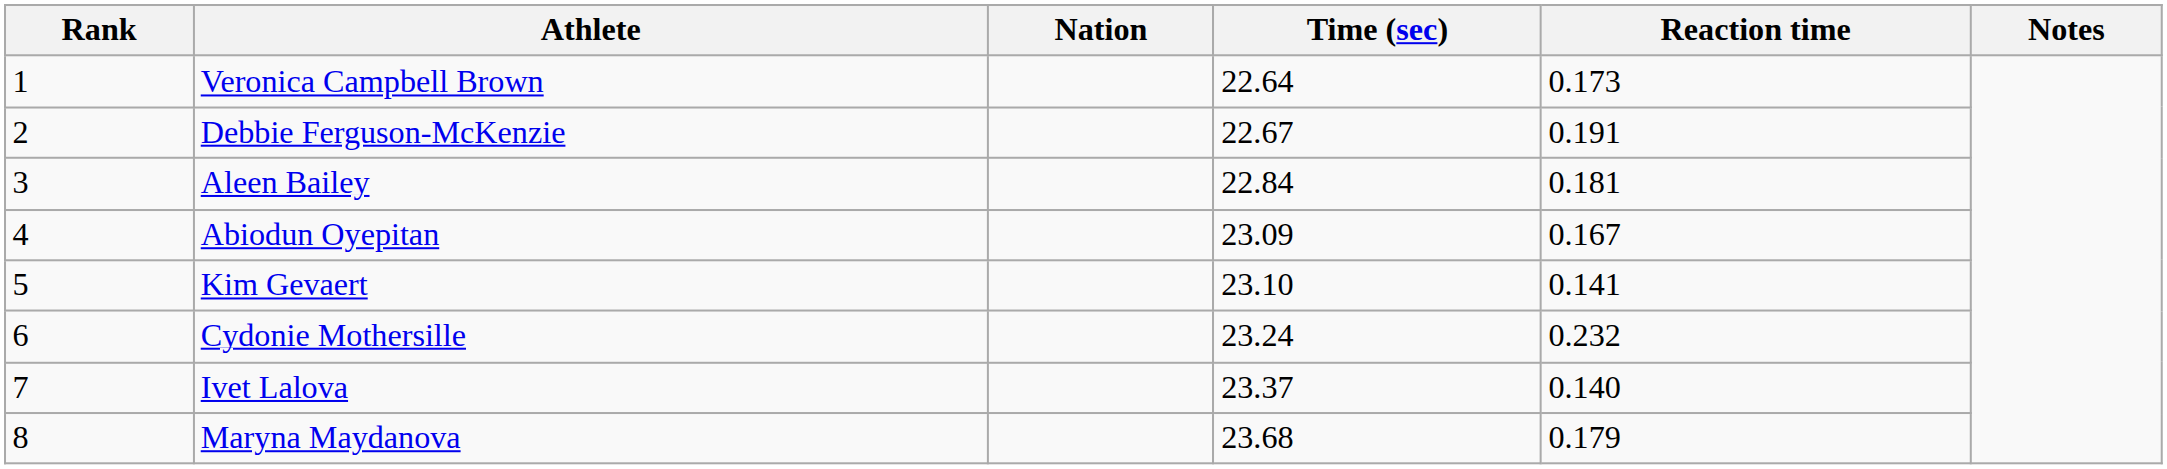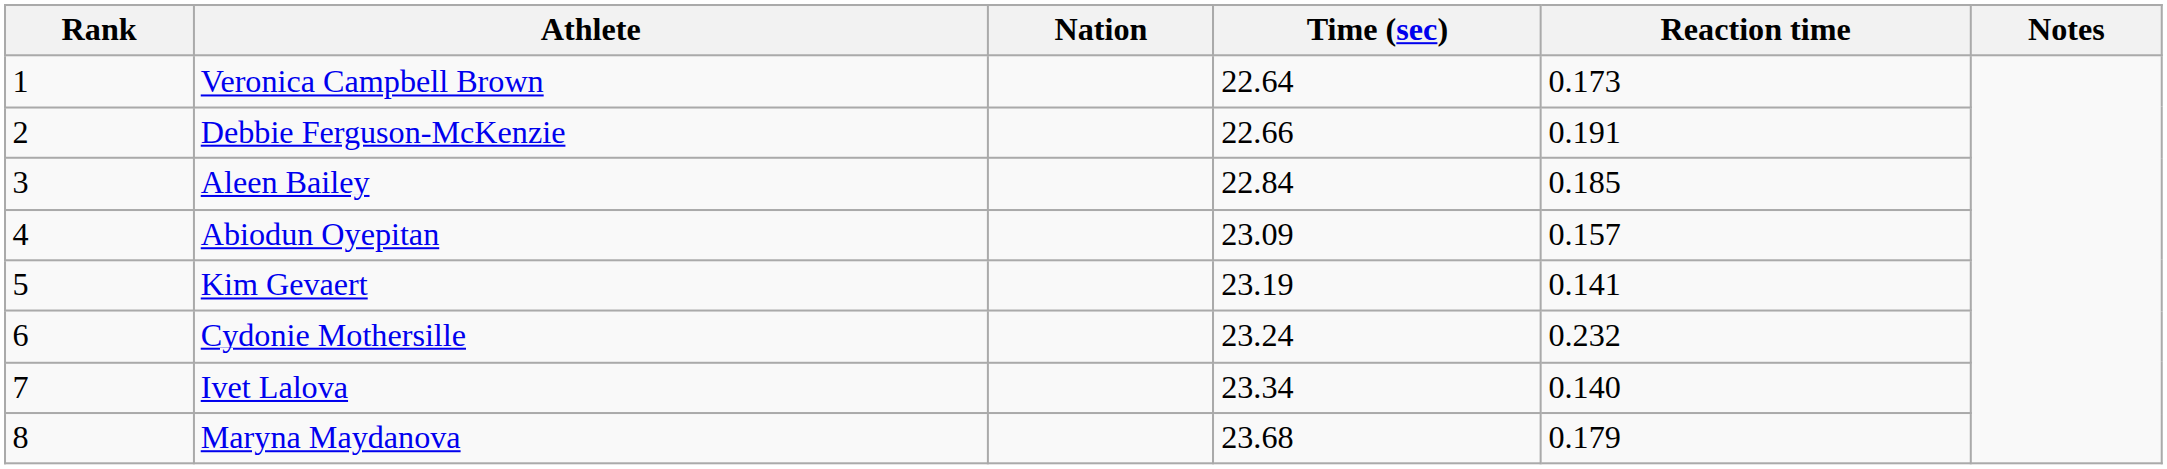(1257, 132) 22.67 -> (1257, 132) 22.66
(1585, 183) 0.181 -> (1585, 183) 0.185
(1585, 234) 0.167 -> (1585, 234) 0.157
(1257, 285) 23.10 -> (1257, 285) 23.19
(1257, 387) 23.37 -> (1257, 387) 23.34
